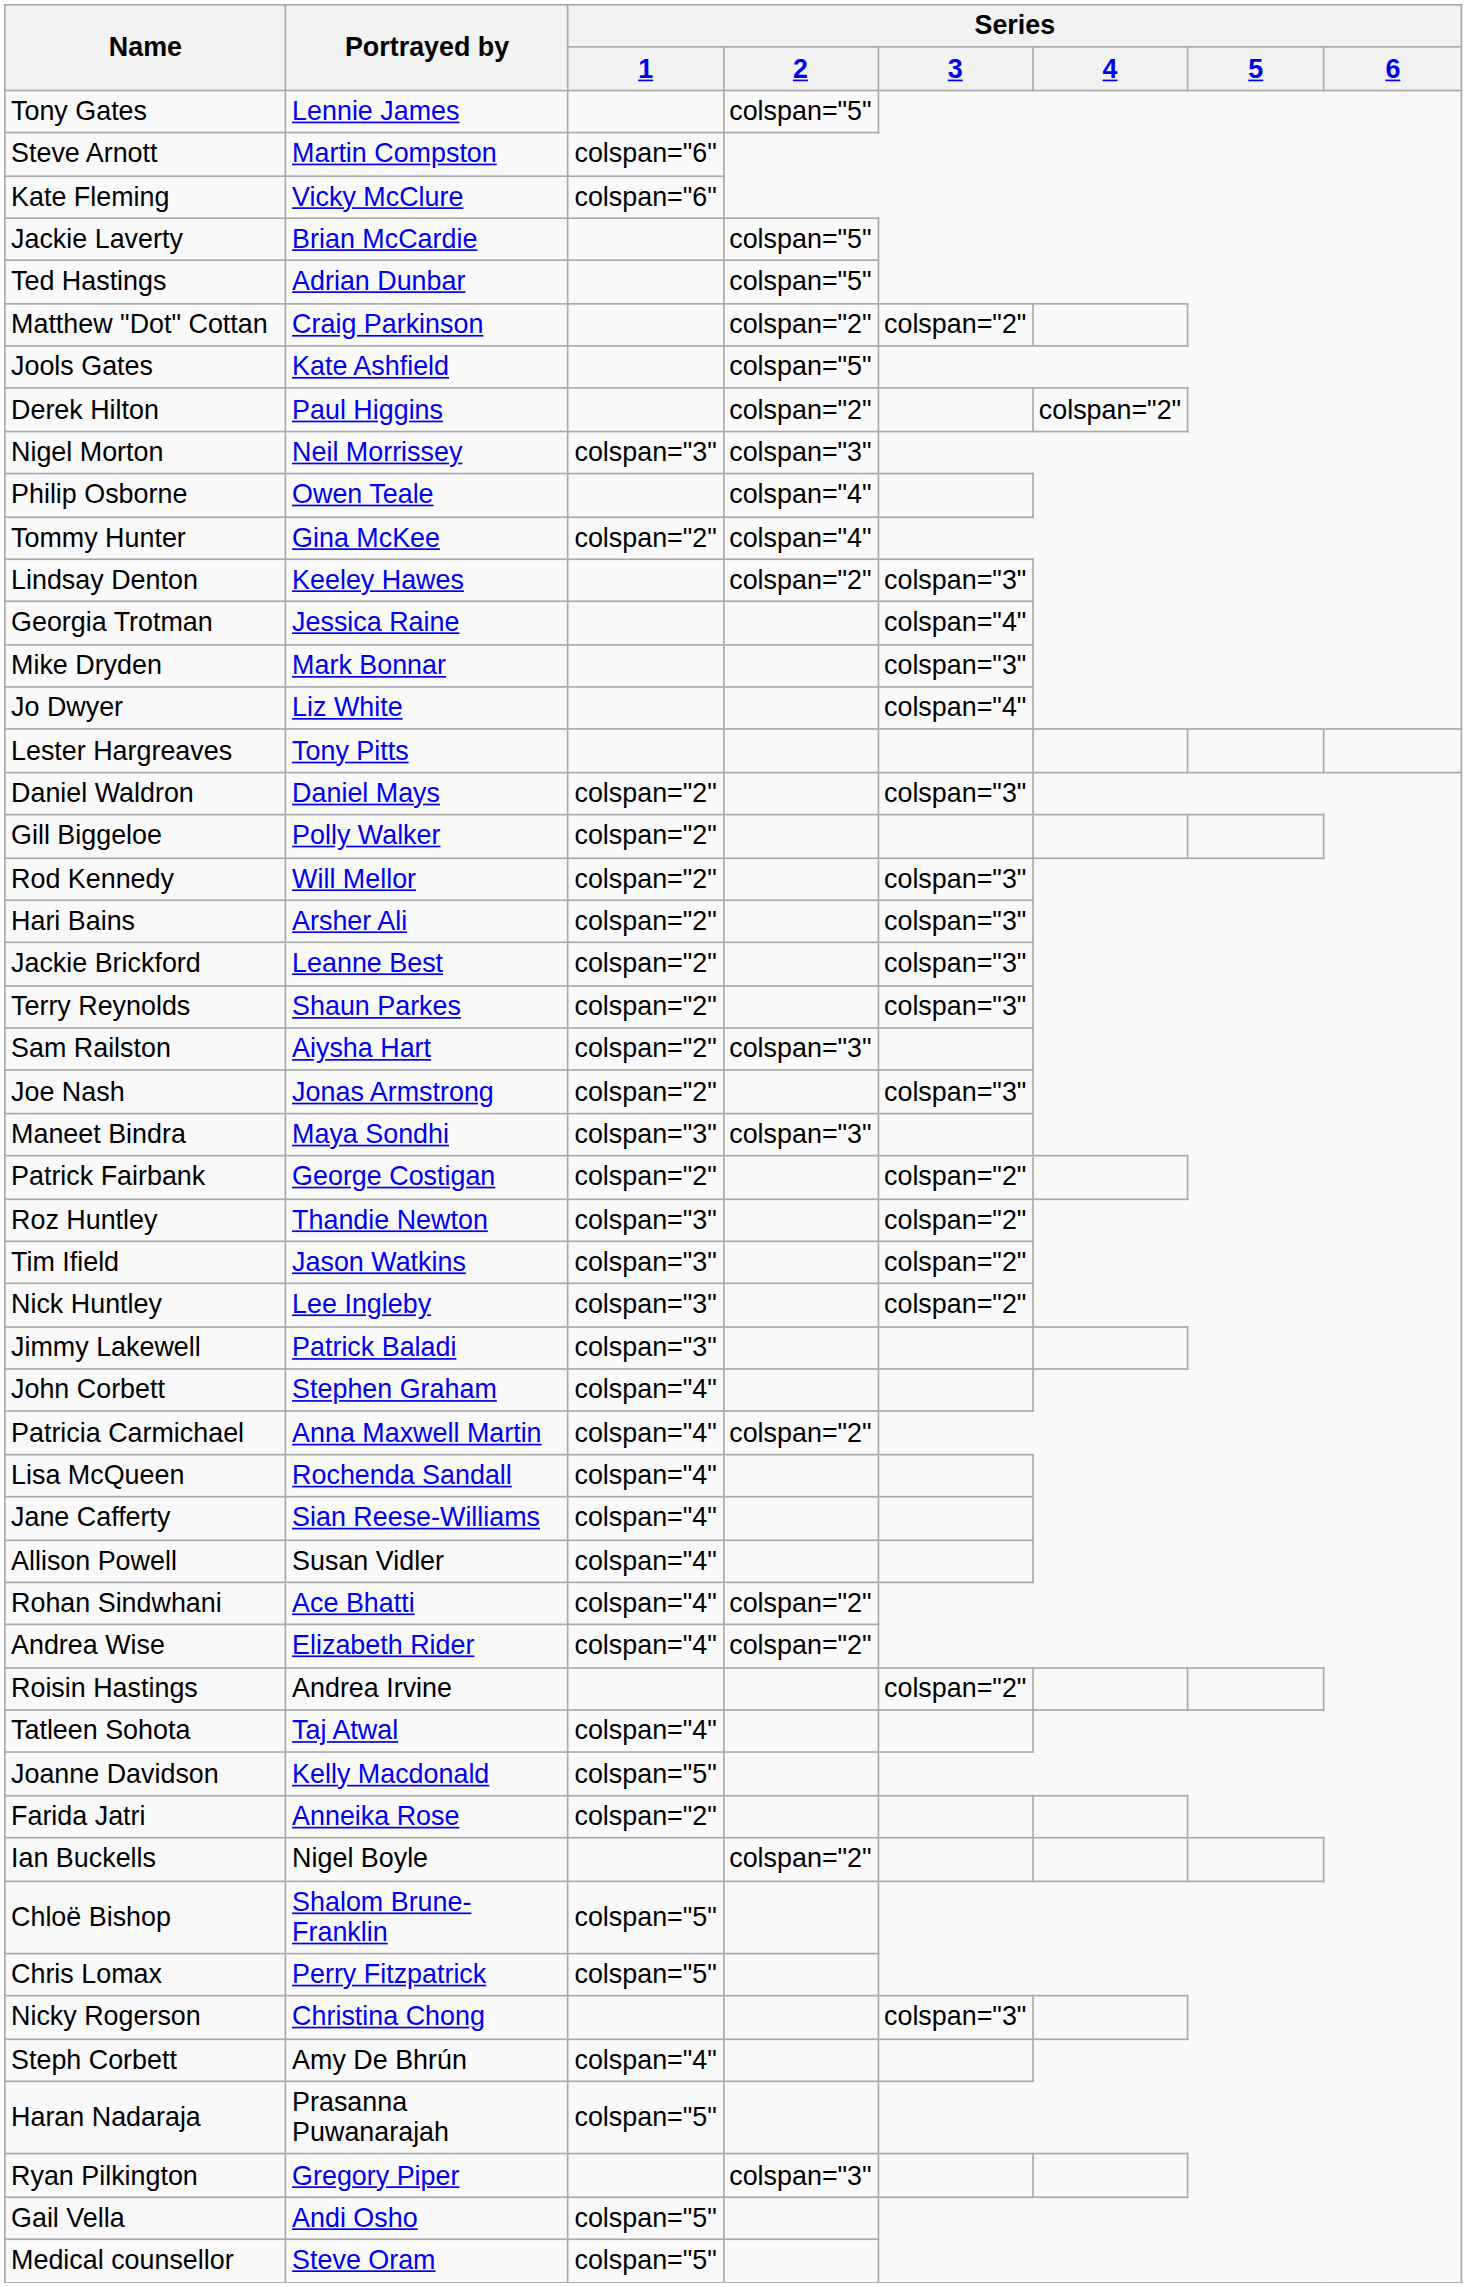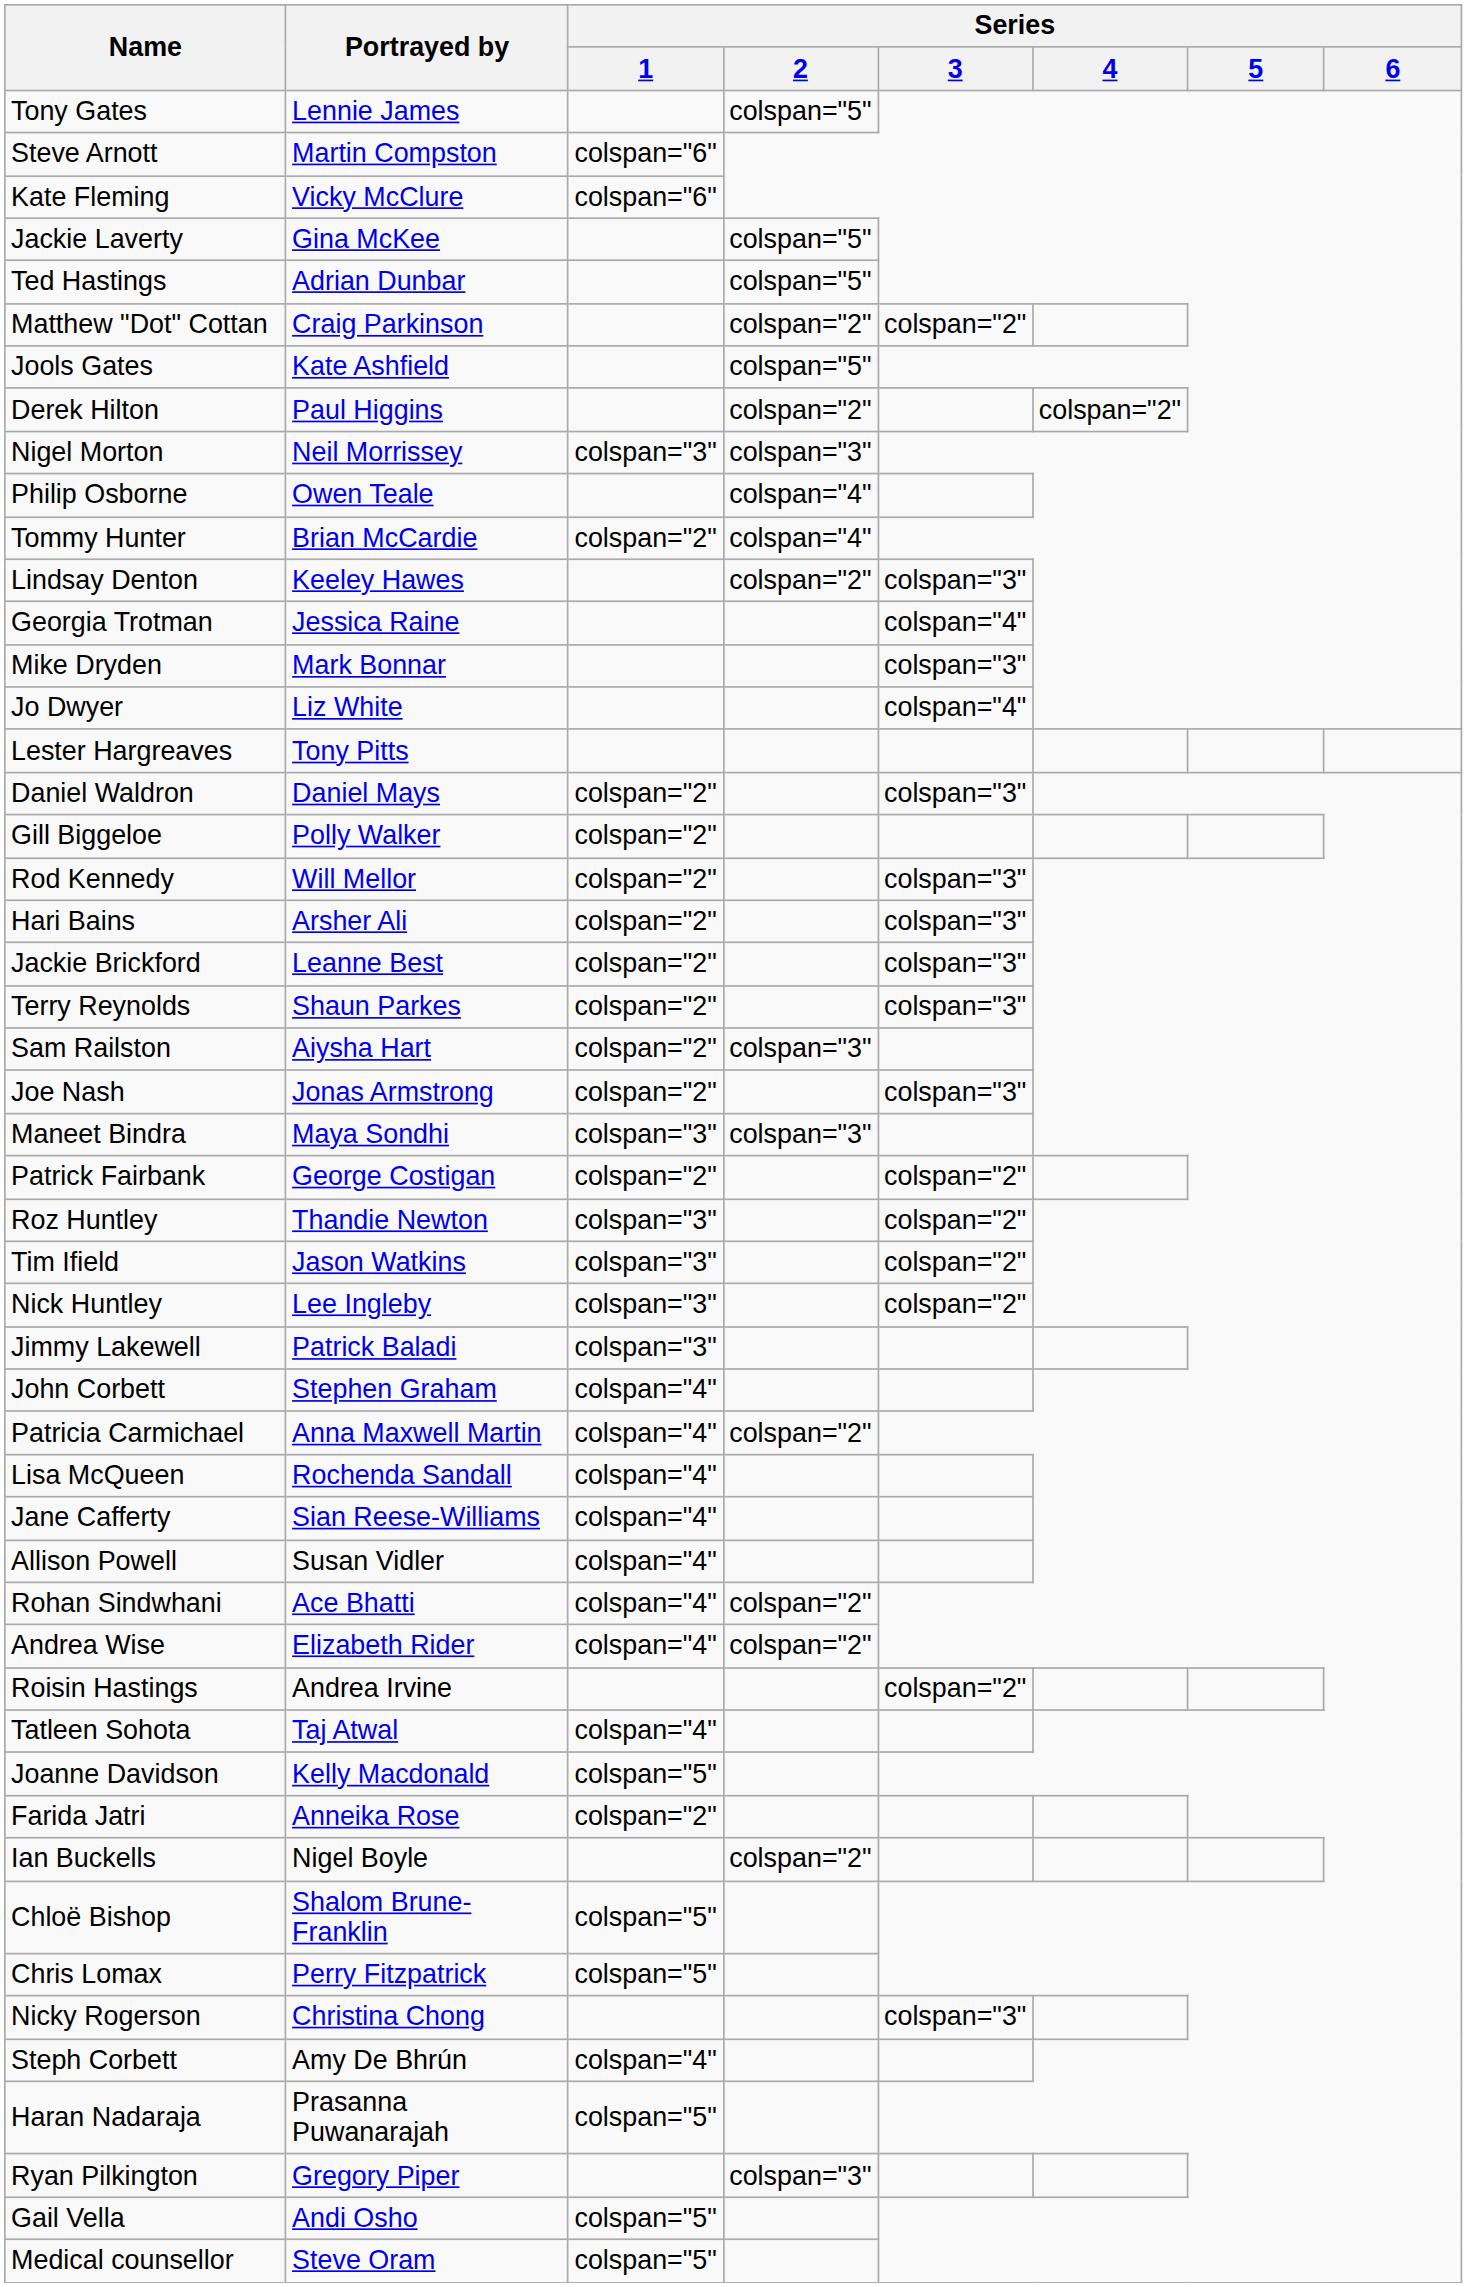(385, 238) Brian McCardie -> (366, 238) Gina McKee
(366, 537) Gina McKee -> (385, 537) Brian McCardie
